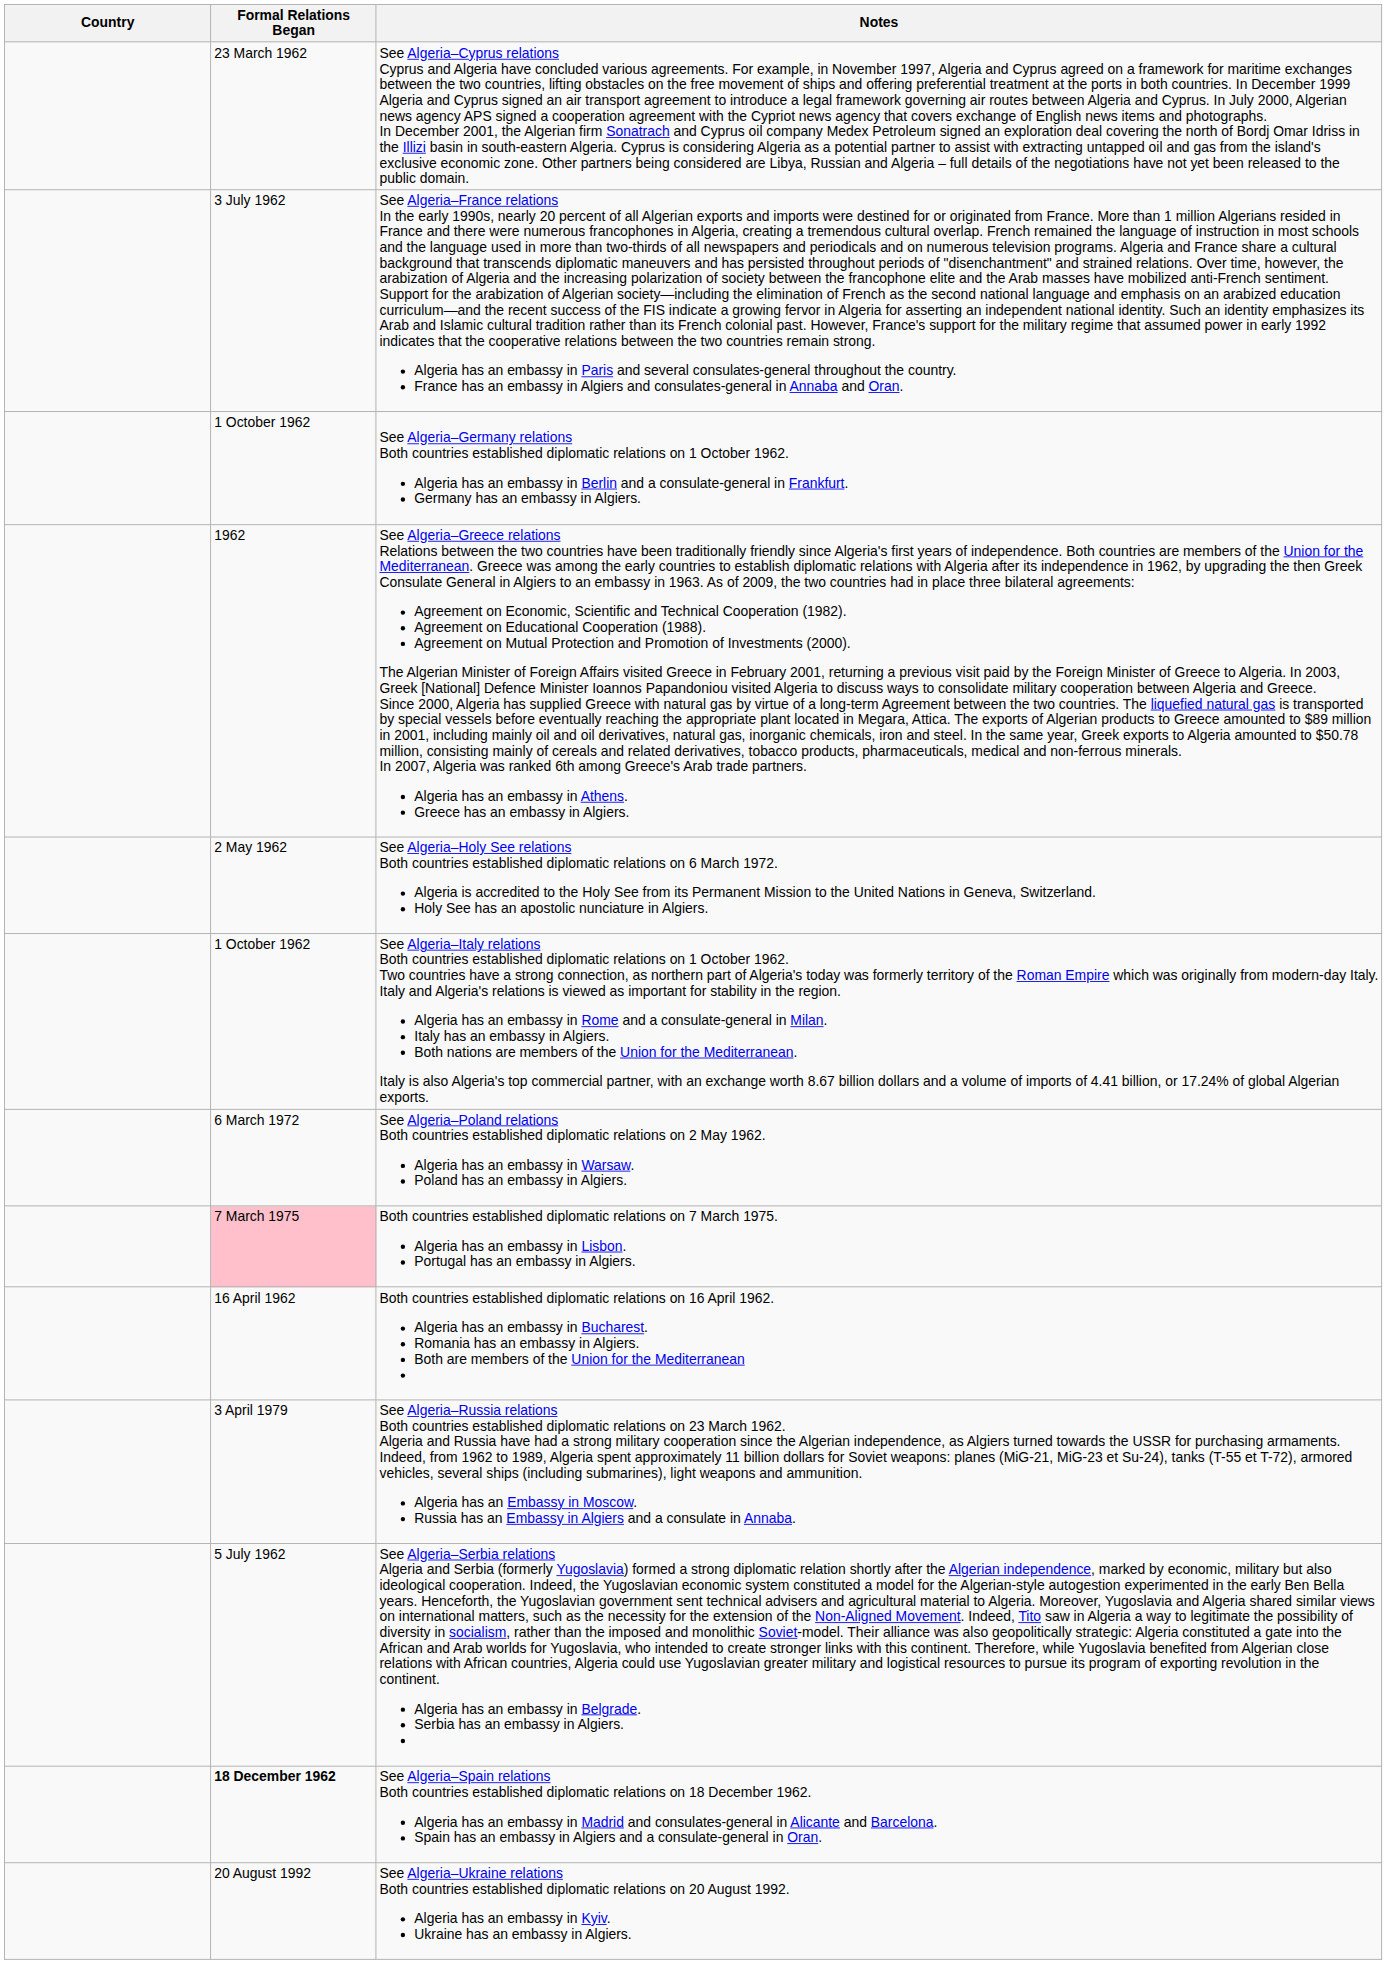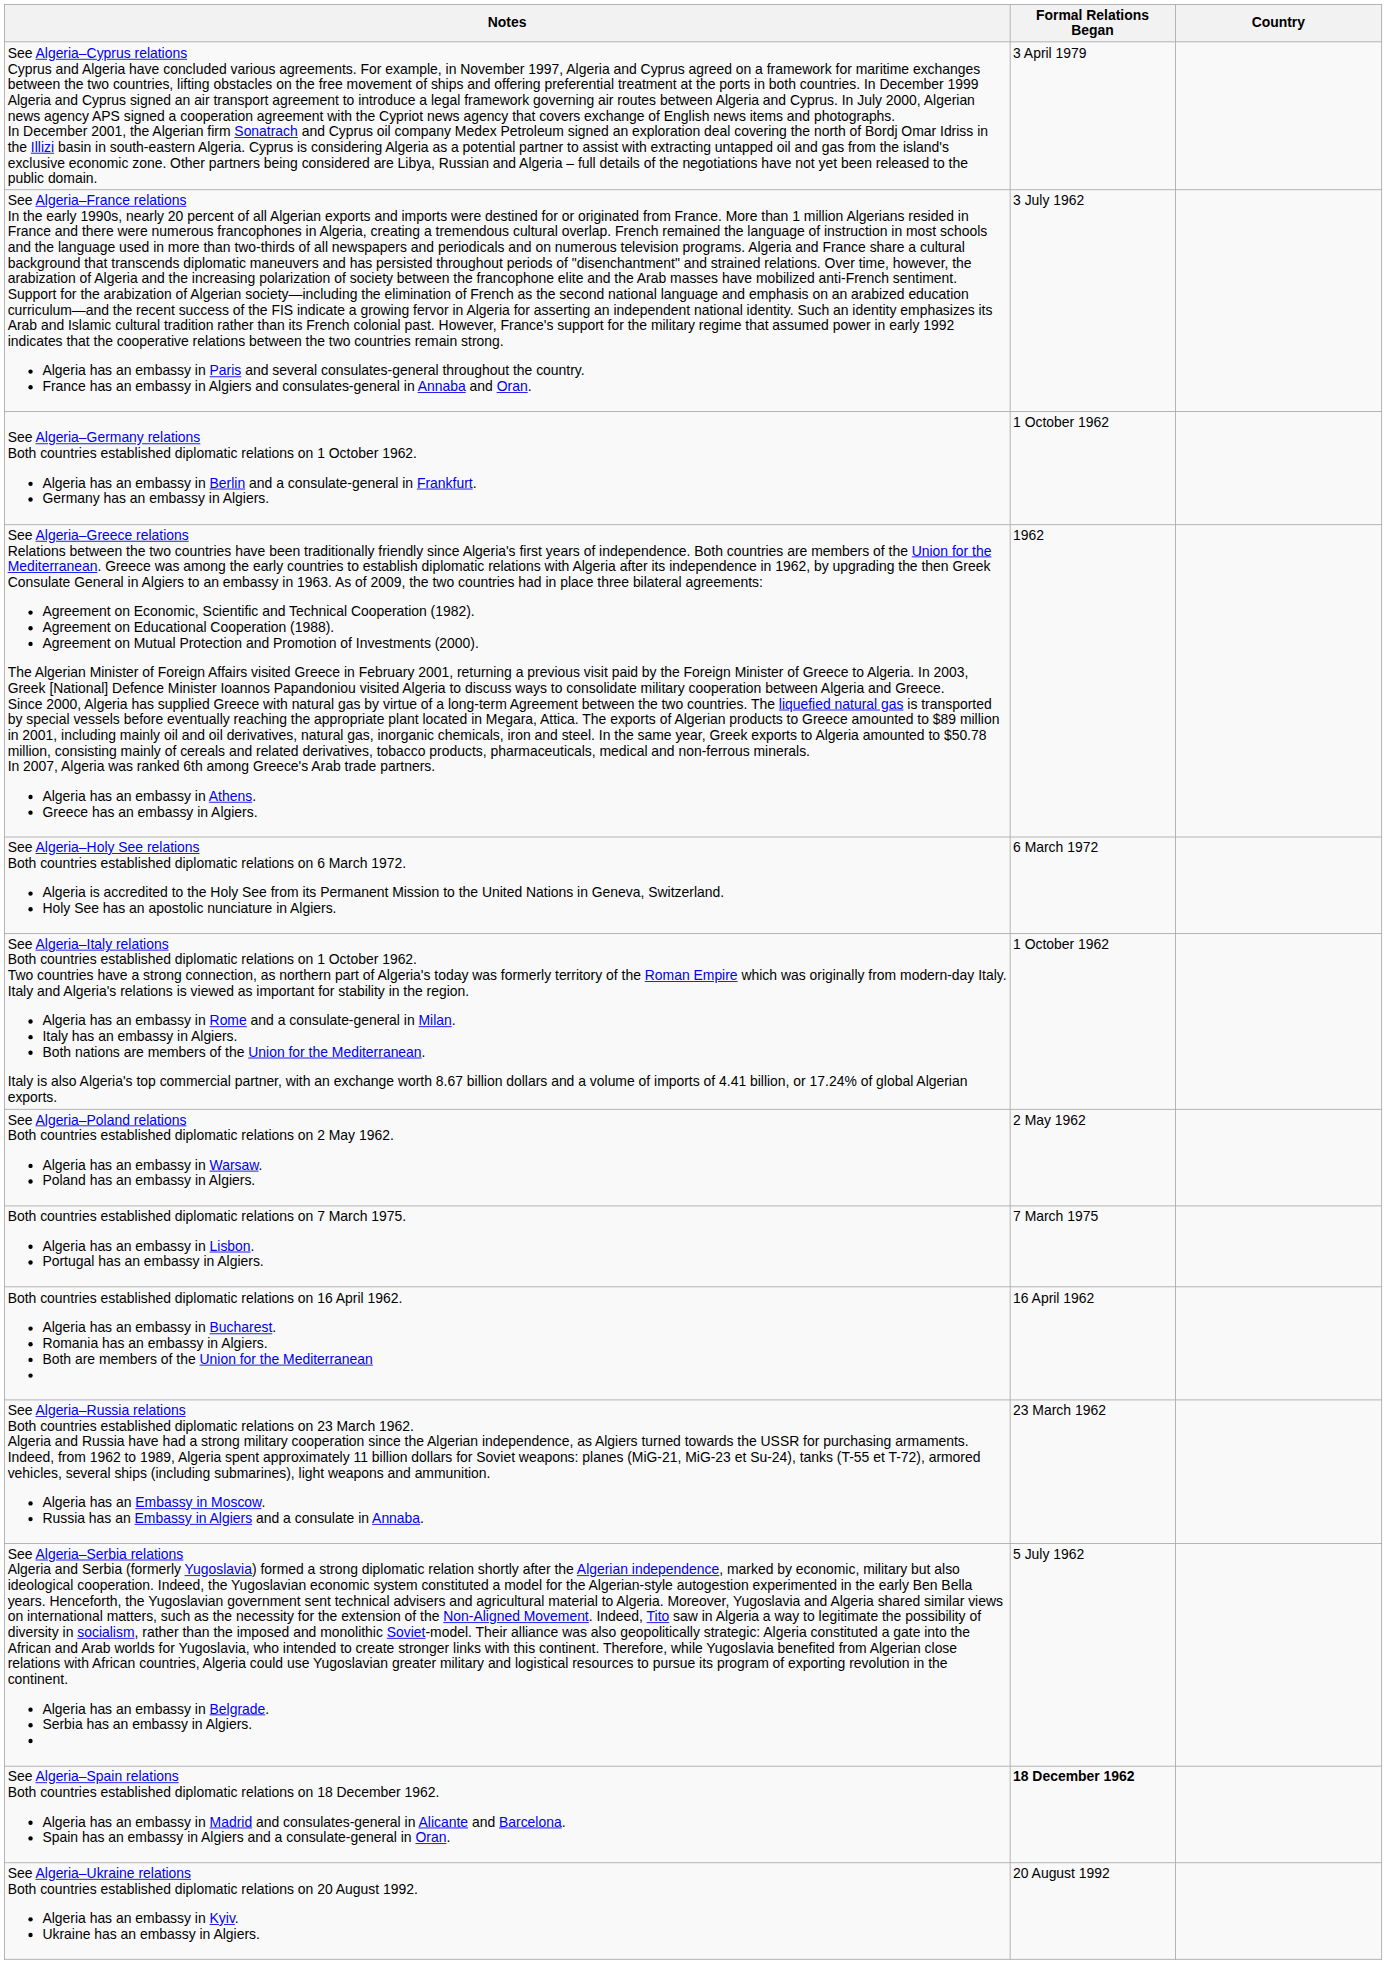columns swapped: (108, 23) <-> (879, 23)
(261, 53) 23 March 1962 -> (1050, 53) 3 April 1979
(251, 848) 2 May 1962 -> (1056, 848) 6 March 1972
(257, 1120) 6 March 1972 -> (1049, 1120) 2 May 1962
(257, 1217) pink background -> (1056, 1217) no background
(251, 1410) 3 April 1979 -> (1059, 1410) 23 March 1962
